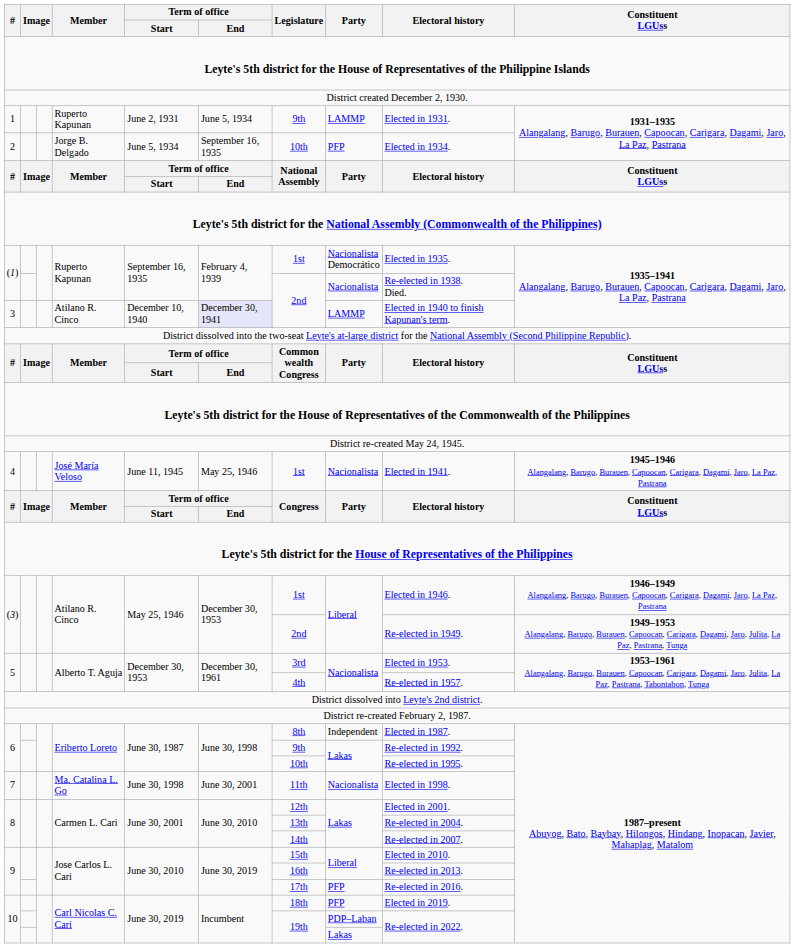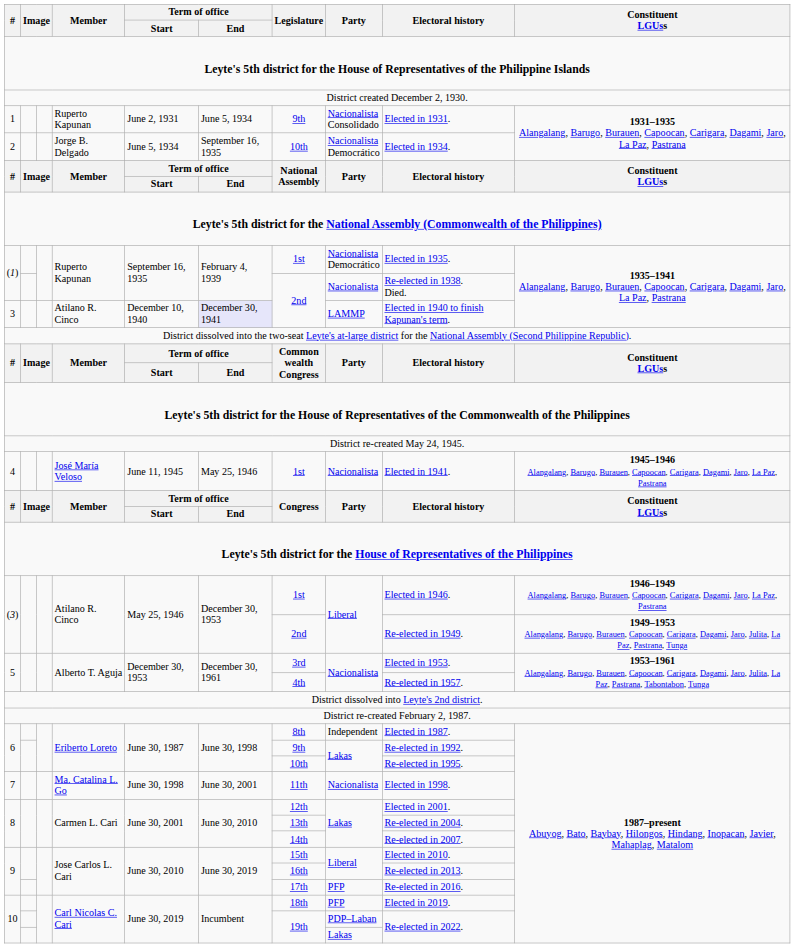(346, 119) LAMMP -> (353, 119) Nacionalista Consolidado
(336, 146) PFP -> (354, 146) Nacionalista Democrático
